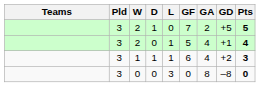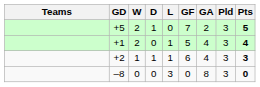columns swapped: (119, 12) <-> (226, 12)
